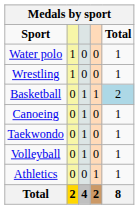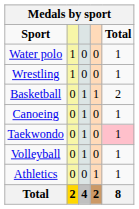(118, 94) lightblue background -> (118, 94) no background
(118, 134) no background -> (118, 134) pink background
